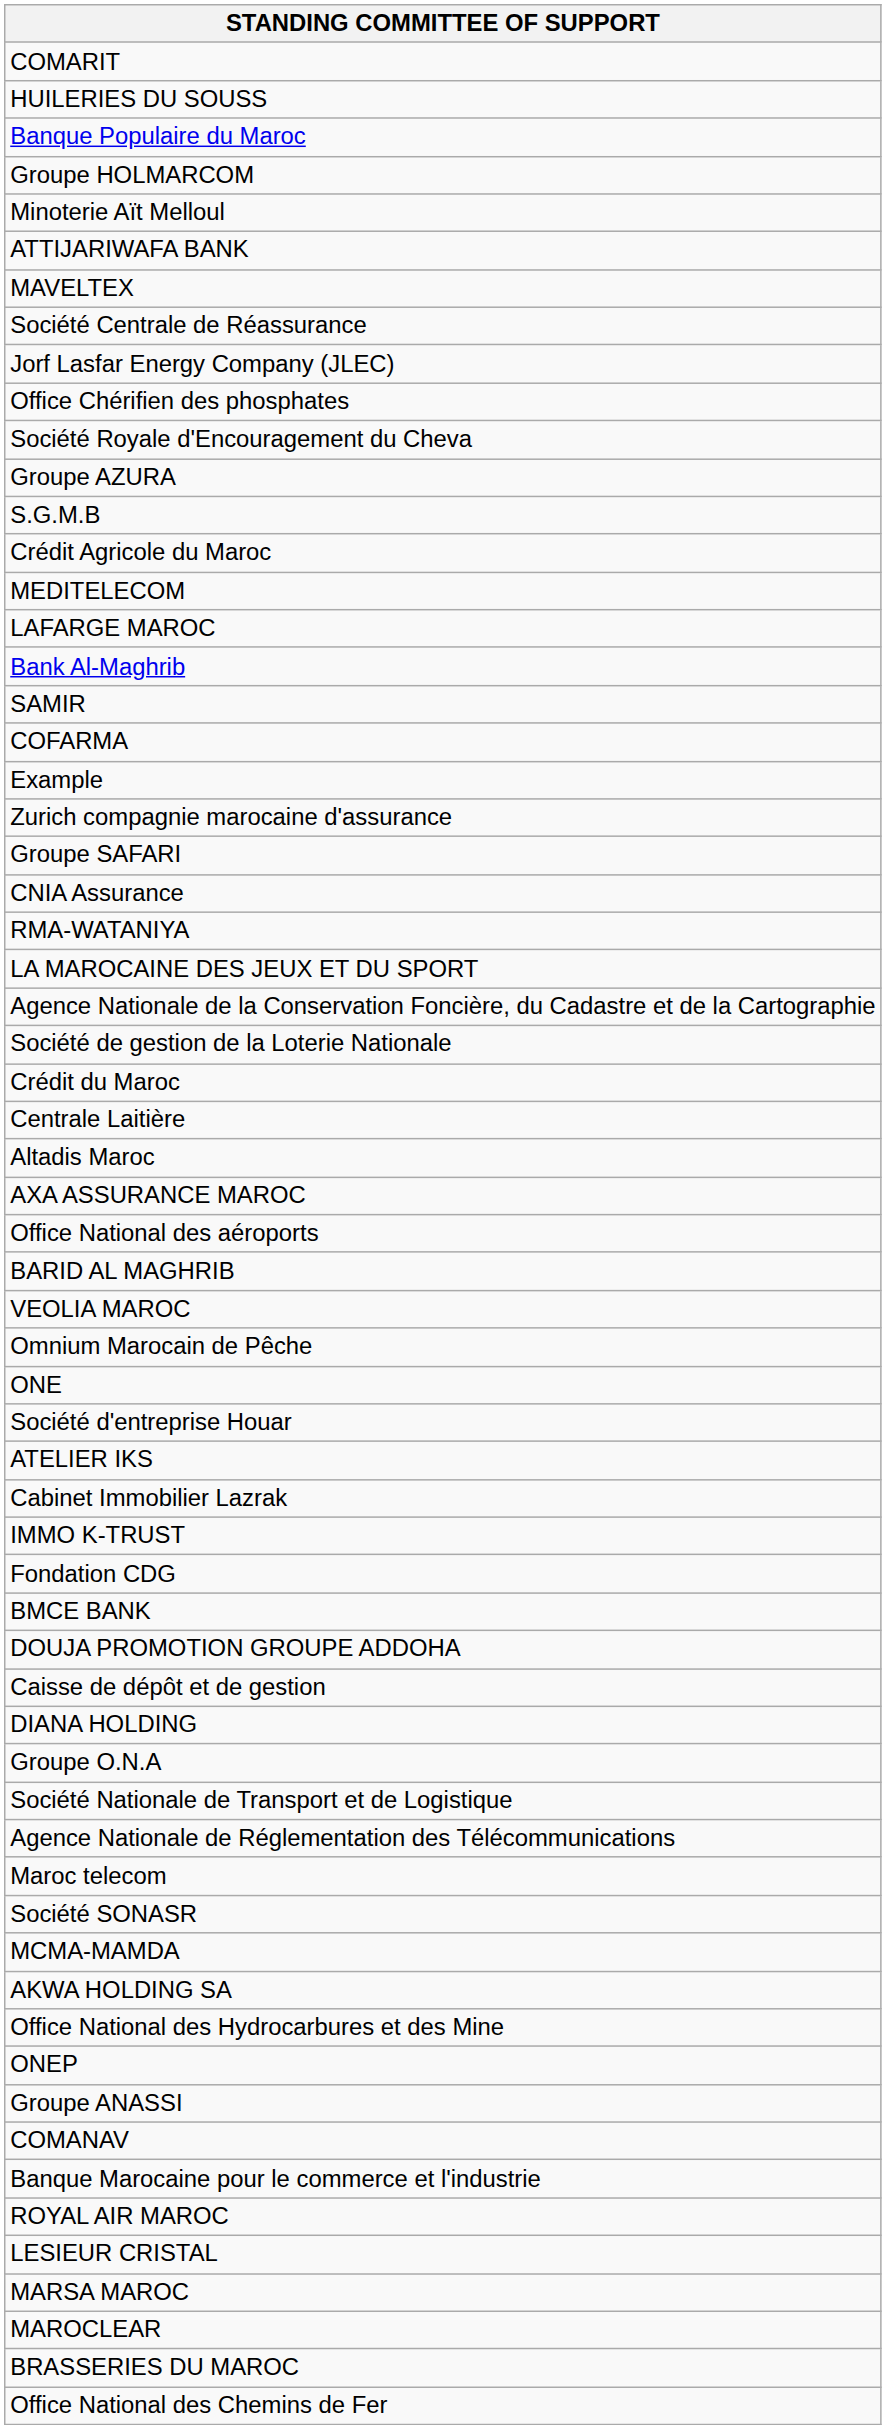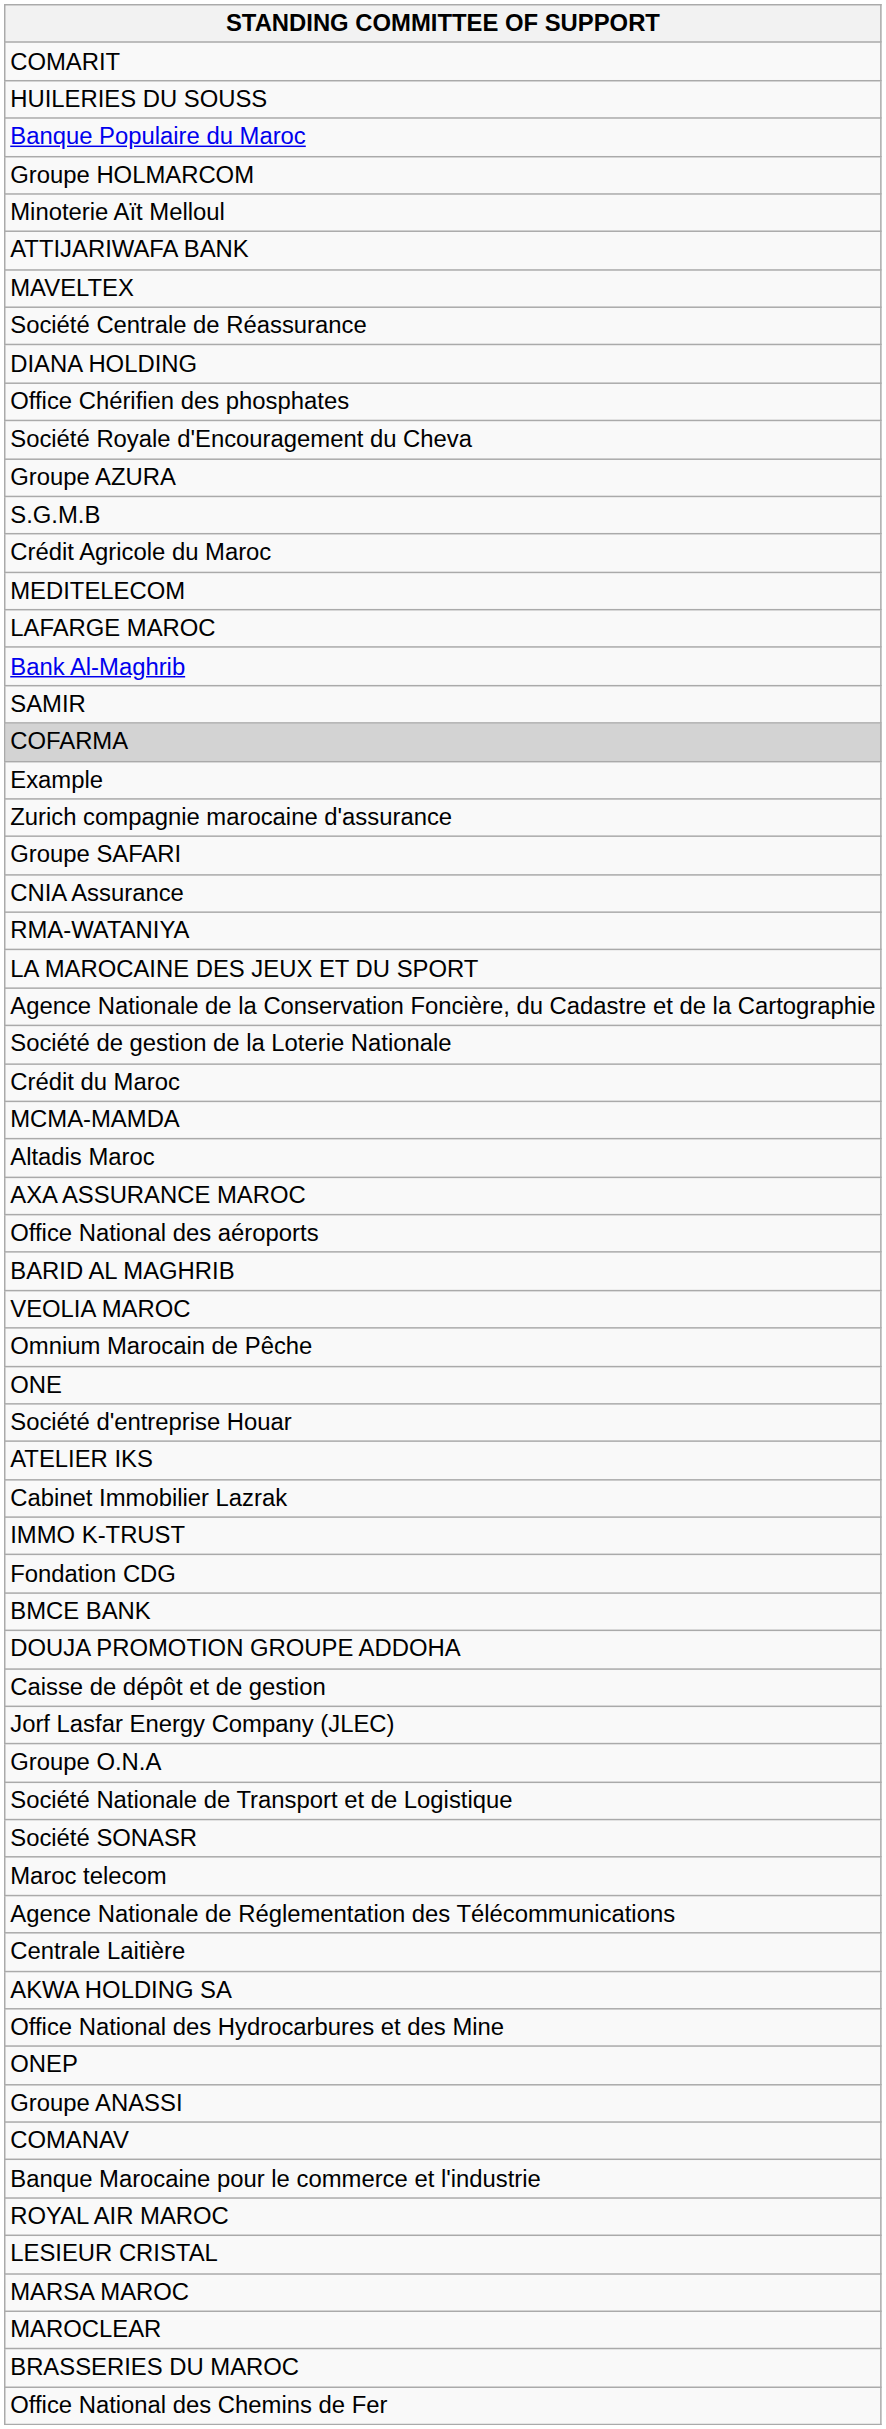(202, 363) Jorf Lasfar Energy Company (JLEC) -> (104, 363) DIANA HOLDING
(69, 741) no background -> (69, 741) lightgrey background
(98, 1119) Centrale Laitière -> (95, 1119) MCMA-MAMDA
(104, 1724) DIANA HOLDING -> (202, 1724) Jorf Lasfar Energy Company (JLEC)
(343, 1838) Agence Nationale de Réglementation des Télécommunications -> (104, 1838) Société SONASR
(104, 1913) Société SONASR -> (343, 1913) Agence Nationale de Réglementation des Télécommunications
(95, 1951) MCMA-MAMDA -> (98, 1951) Centrale Laitière
